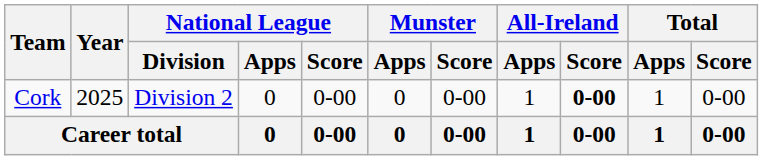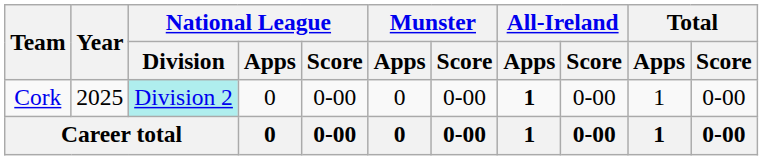(184, 97) no background -> (184, 97) paleturquoise background
(529, 97) normal -> (529, 97) bold
(594, 97) bold -> (594, 97) normal
